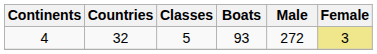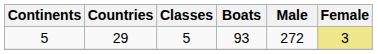(44, 37) 4 -> (44, 37) 5
(121, 37) 32 -> (121, 37) 29
